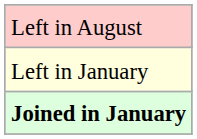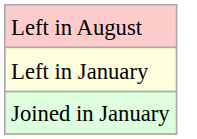(99, 112) bold -> (90, 114) normal
